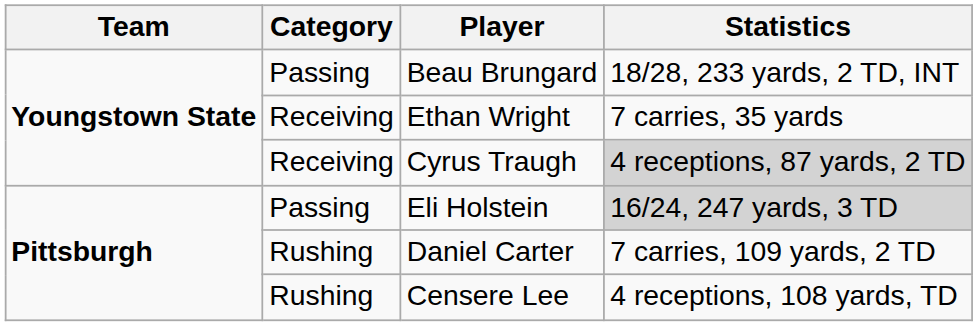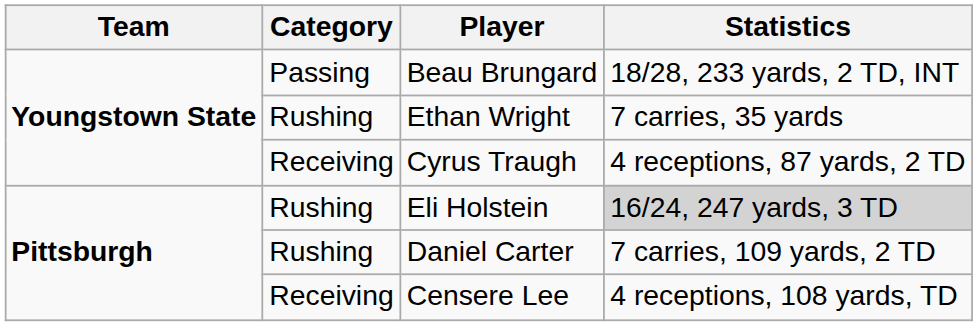(331, 117) Receiving -> (321, 117) Rushing
(788, 162) lightgrey background -> (788, 162) no background
(320, 206) Passing -> (321, 206) Rushing
(321, 296) Rushing -> (331, 296) Receiving
